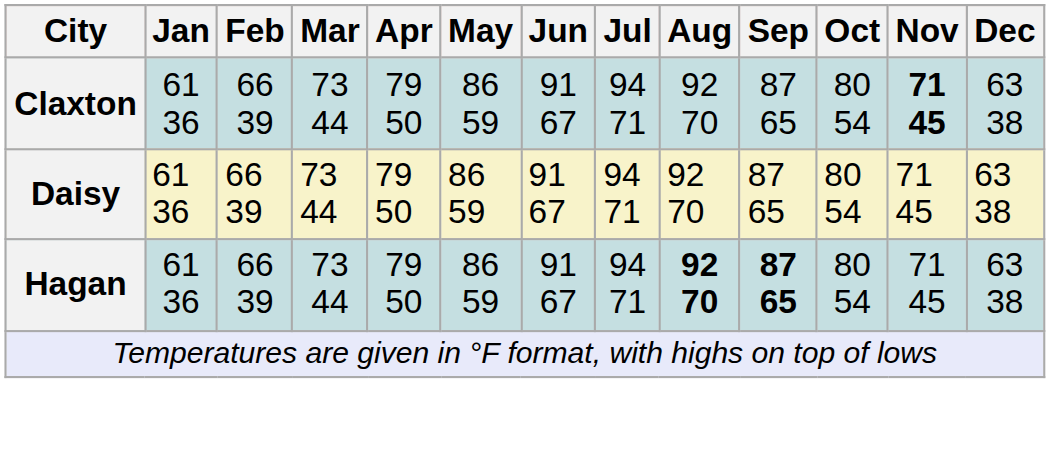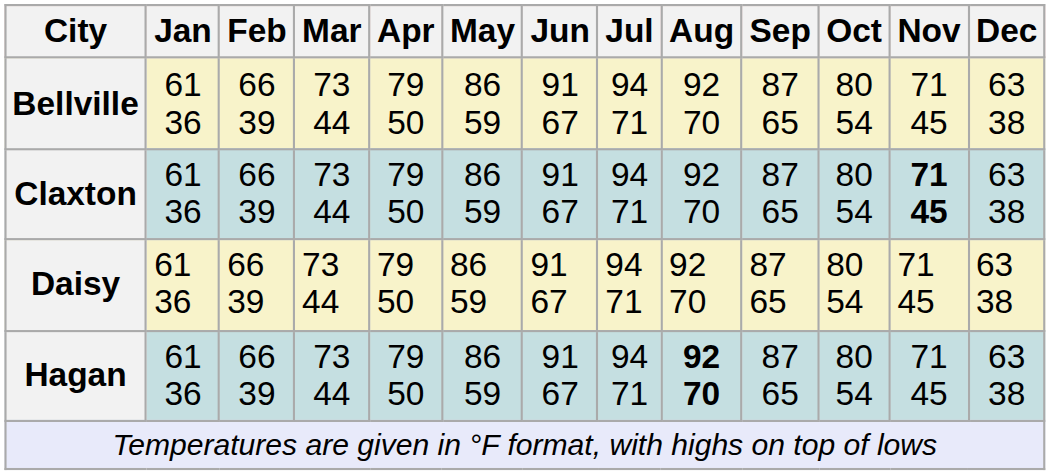+ row: (76, 102)
(778, 284) bold -> (780, 374) normal
